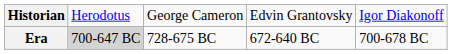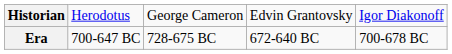(106, 37) lightgrey background -> (106, 37) no background
